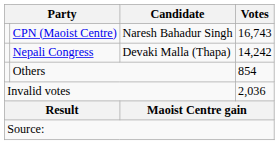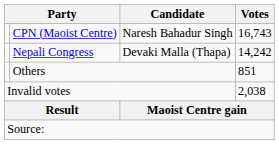(247, 71) 854 -> (247, 71) 851
(252, 91) 2,036 -> (252, 91) 2,038
